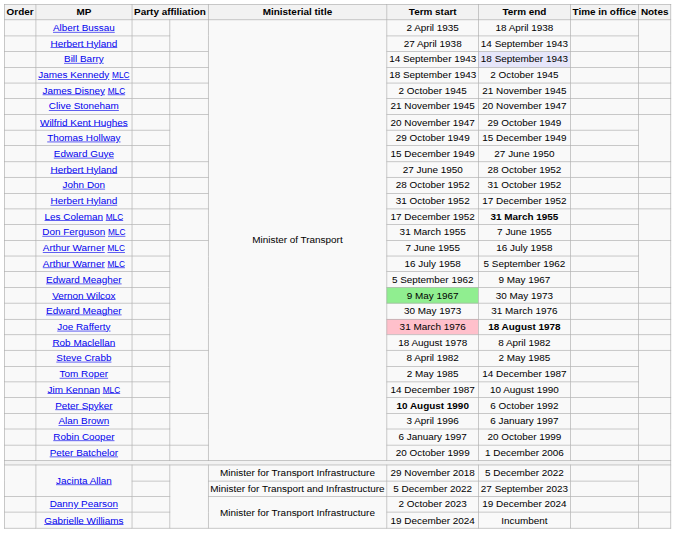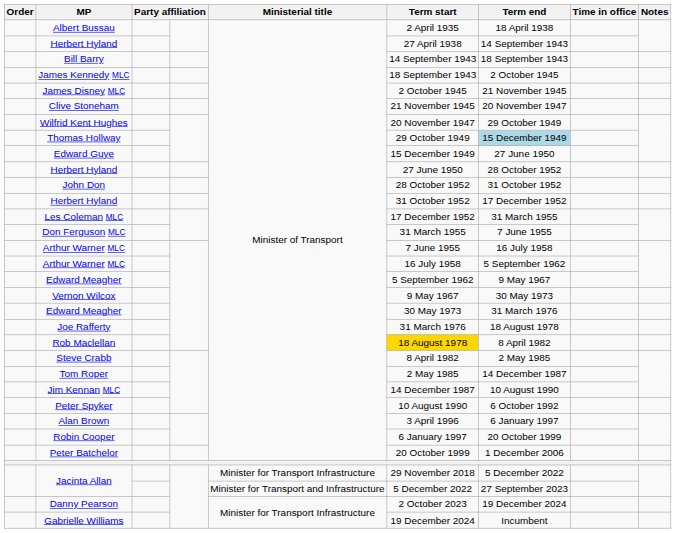(524, 59) lavender background -> (524, 59) no background
(524, 138) no background -> (524, 138) lightblue background
(524, 216) bold -> (524, 216) normal
(433, 295) lightgreen background -> (433, 295) no background
(433, 327) pink background -> (433, 327) no background
(524, 327) bold -> (524, 327) normal
(433, 342) no background -> (433, 342) gold background
(433, 405) bold -> (433, 405) normal
